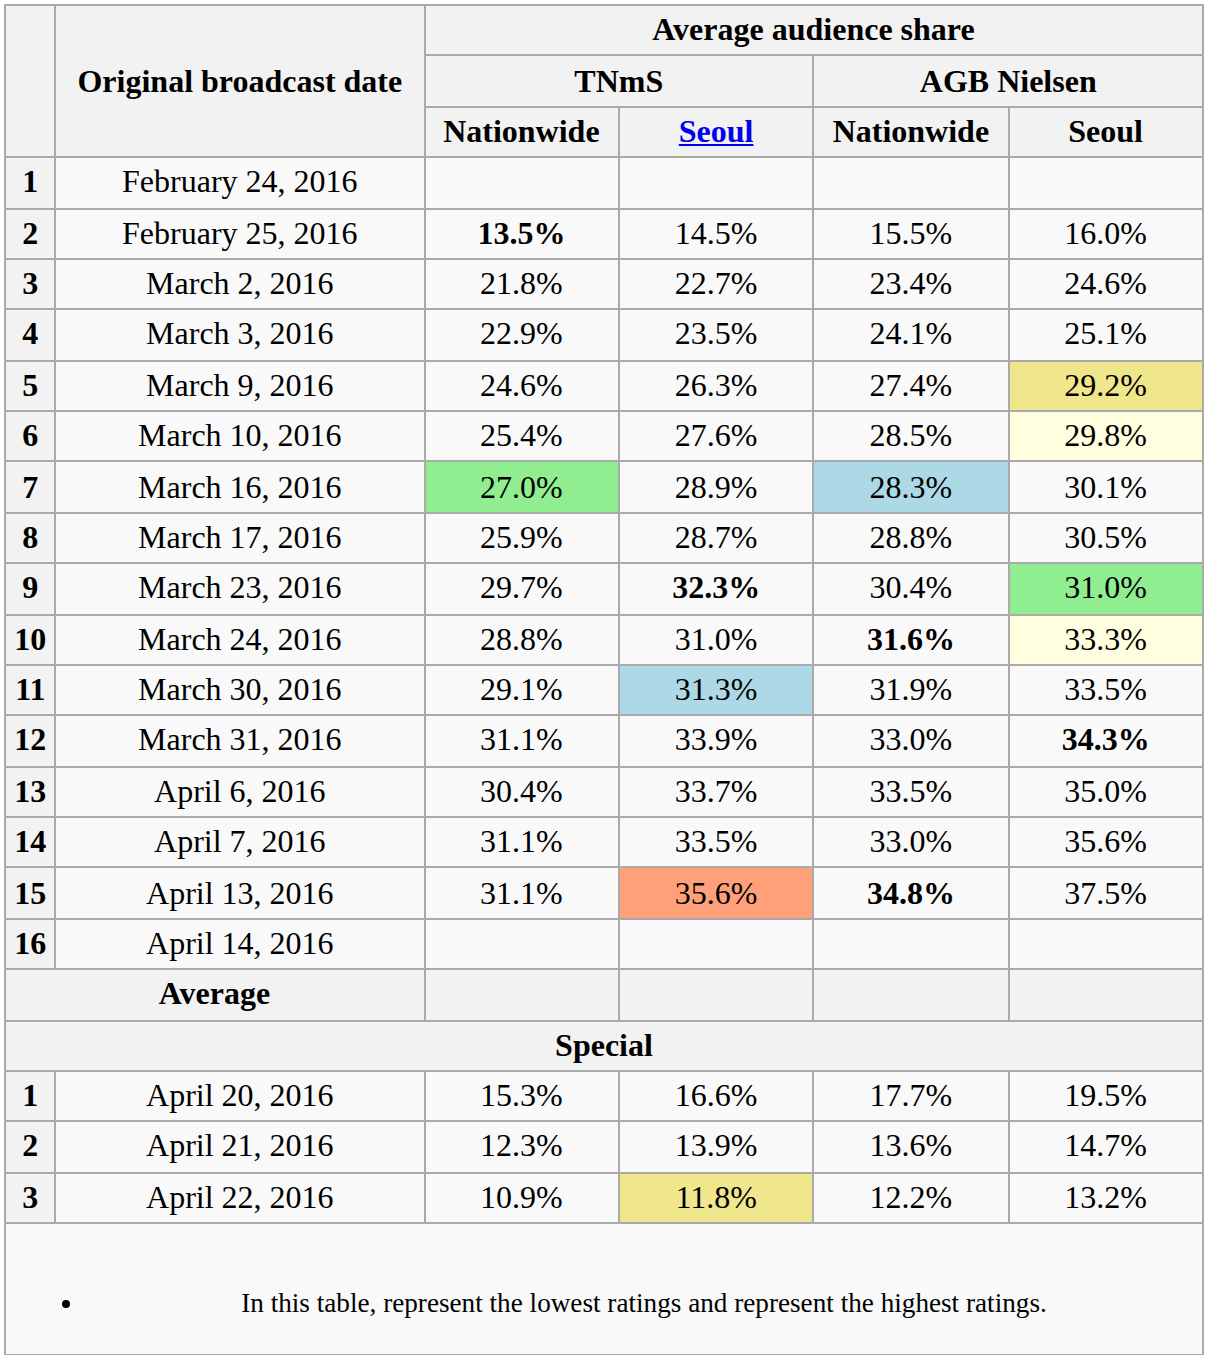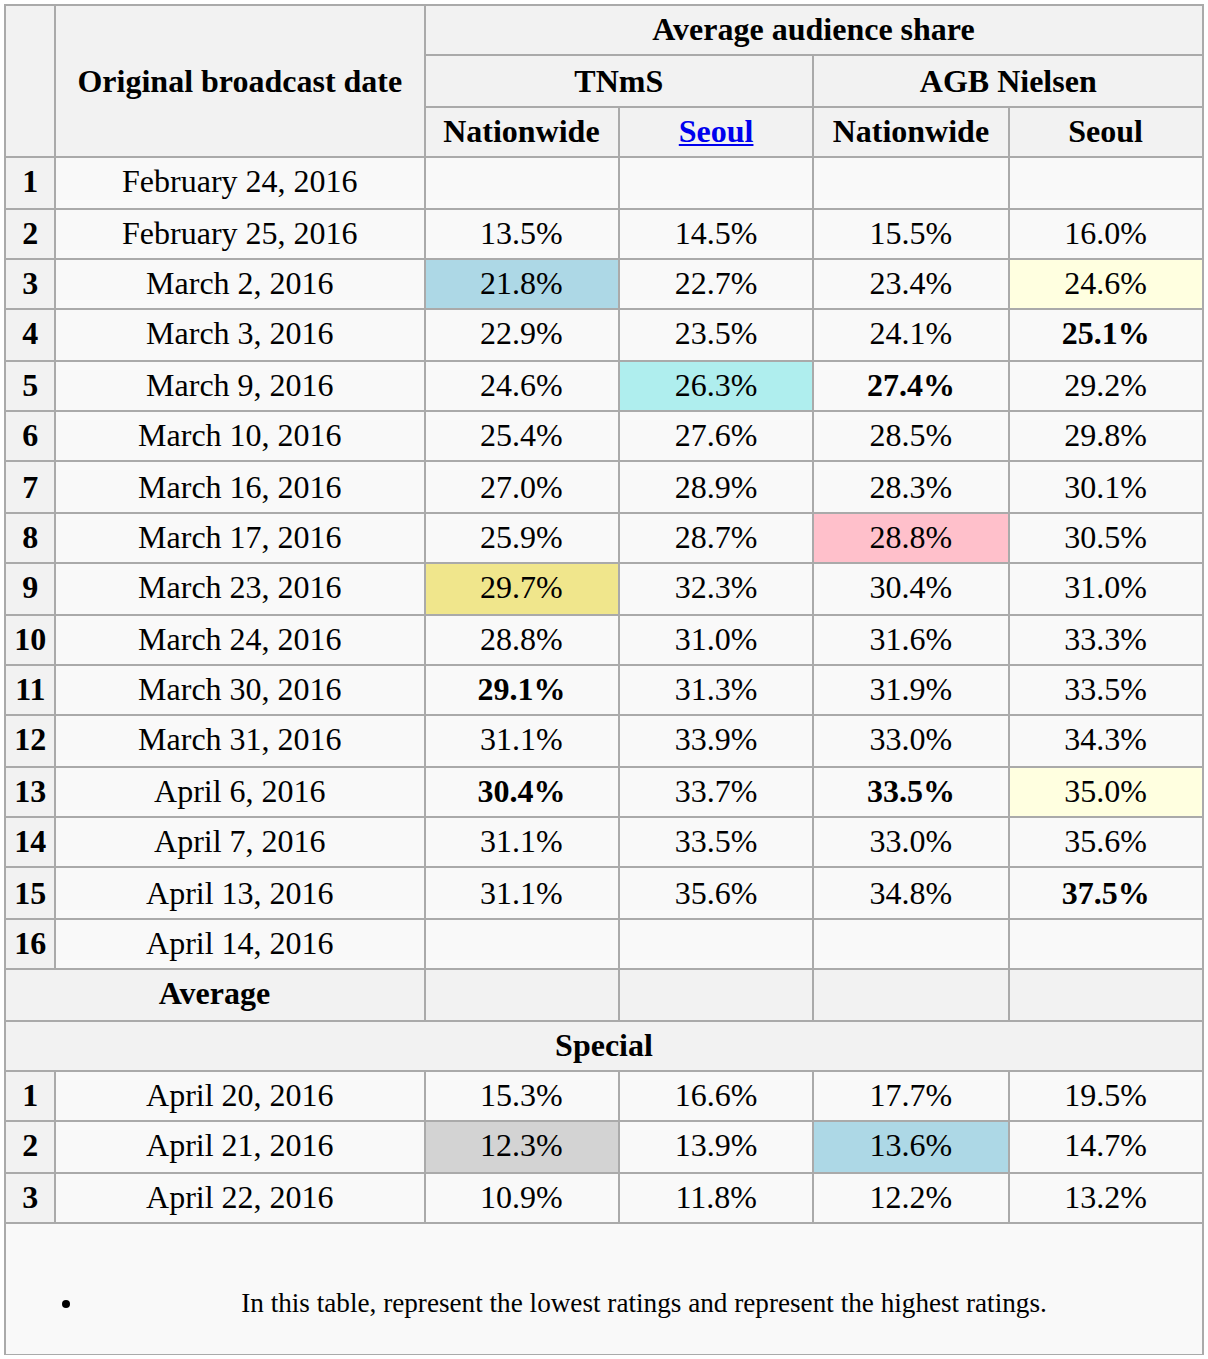(521, 232) bold -> (521, 232) normal
(521, 283) no background -> (521, 283) lightblue background
(1106, 283) no background -> (1106, 283) lightyellow background
(1106, 334) normal -> (1106, 334) bold
(716, 385) no background -> (716, 385) paleturquoise background
(911, 385) normal -> (911, 385) bold
(1106, 385) khaki background -> (1106, 385) no background
(1106, 435) lightyellow background -> (1106, 435) no background
(521, 486) lightgreen background -> (521, 486) no background
(911, 486) lightblue background -> (911, 486) no background
(911, 537) no background -> (911, 537) pink background
(521, 588) no background -> (521, 588) khaki background
(716, 588) bold -> (716, 588) normal
(1106, 588) lightgreen background -> (1106, 588) no background
(911, 638) bold -> (911, 638) normal
(1106, 638) lightyellow background -> (1106, 638) no background
(521, 689) normal -> (521, 689) bold
(716, 689) lightblue background -> (716, 689) no background
(1106, 740) bold -> (1106, 740) normal
(521, 791) normal -> (521, 791) bold
(911, 791) normal -> (911, 791) bold
(1106, 791) no background -> (1106, 791) lightyellow background
(716, 892) lightsalmon background -> (716, 892) no background
(911, 892) bold -> (911, 892) normal
(1106, 892) normal -> (1106, 892) bold
(521, 1146) no background -> (521, 1146) lightgrey background
(911, 1146) no background -> (911, 1146) lightblue background
(716, 1197) khaki background -> (716, 1197) no background
